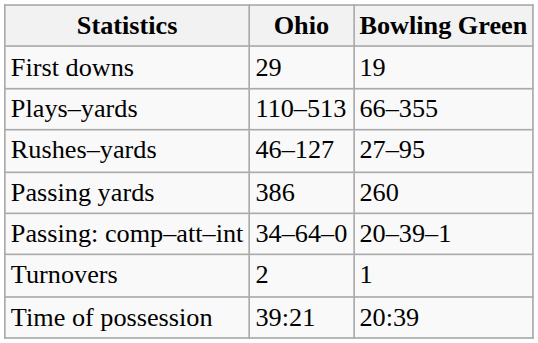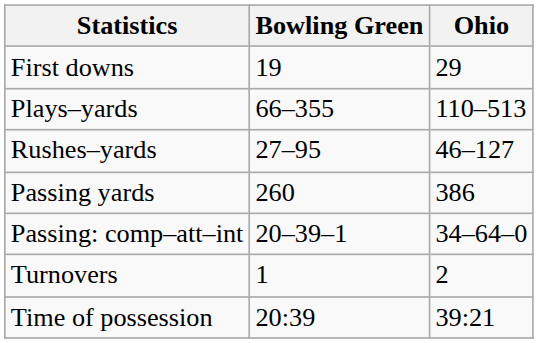columns swapped: (443, 25) <-> (301, 25)
